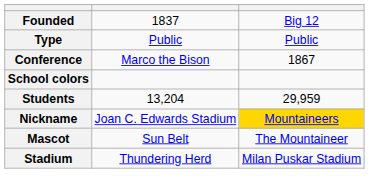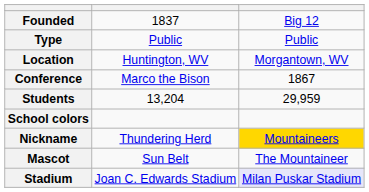+ row: (48, 60)
rows swapped: (48, 99) <-> (48, 79)
(165, 119) Joan C. Edwards Stadium -> (165, 138) Thundering Herd
(165, 158) Thundering Herd -> (165, 178) Joan C. Edwards Stadium
(302, 158) no background -> (302, 178) lavender background
